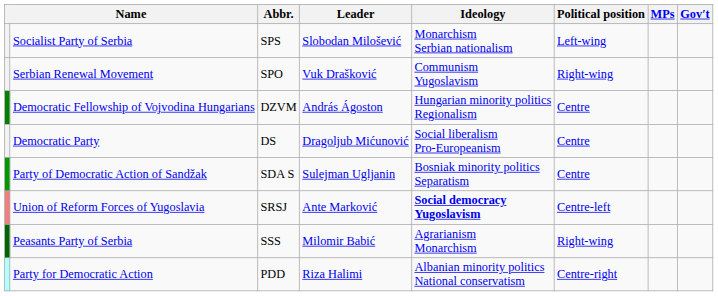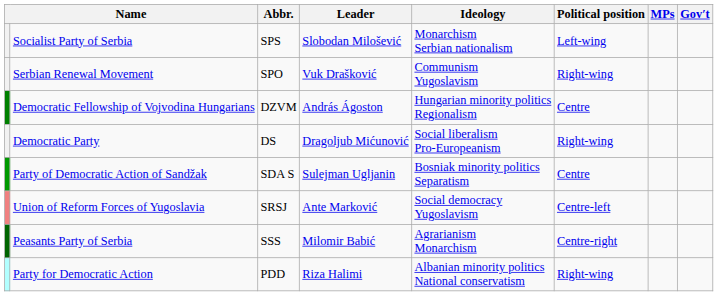(573, 140) Centre -> (585, 140) Right-wing
(460, 207) bold -> (458, 207) normal
(585, 241) Right-wing -> (587, 241) Centre-right
(587, 274) Centre-right -> (585, 274) Right-wing
